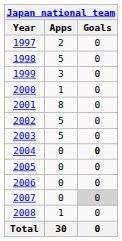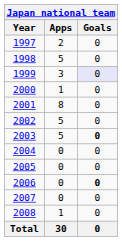(97, 74) no background -> (97, 74) lavender background
(97, 136) normal -> (97, 136) bold
(97, 151) bold -> (97, 151) normal
(97, 182) normal -> (97, 182) bold
(97, 198) lightgrey background -> (97, 198) no background
